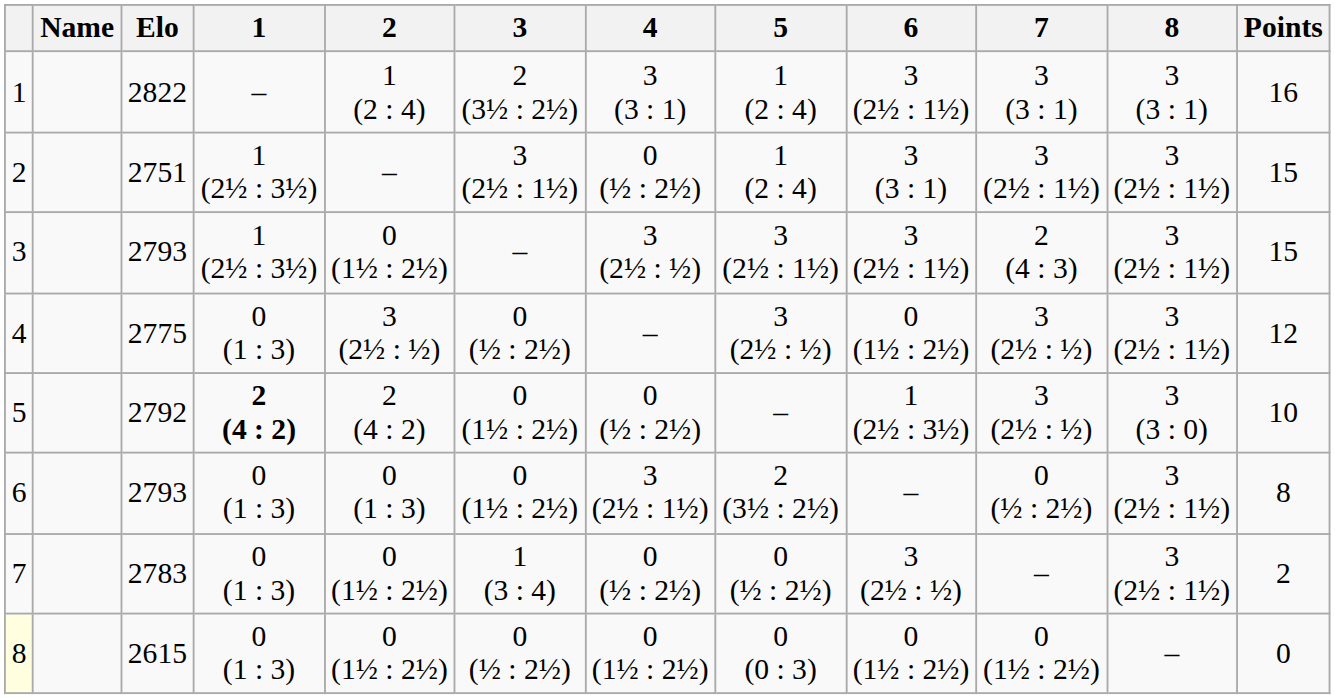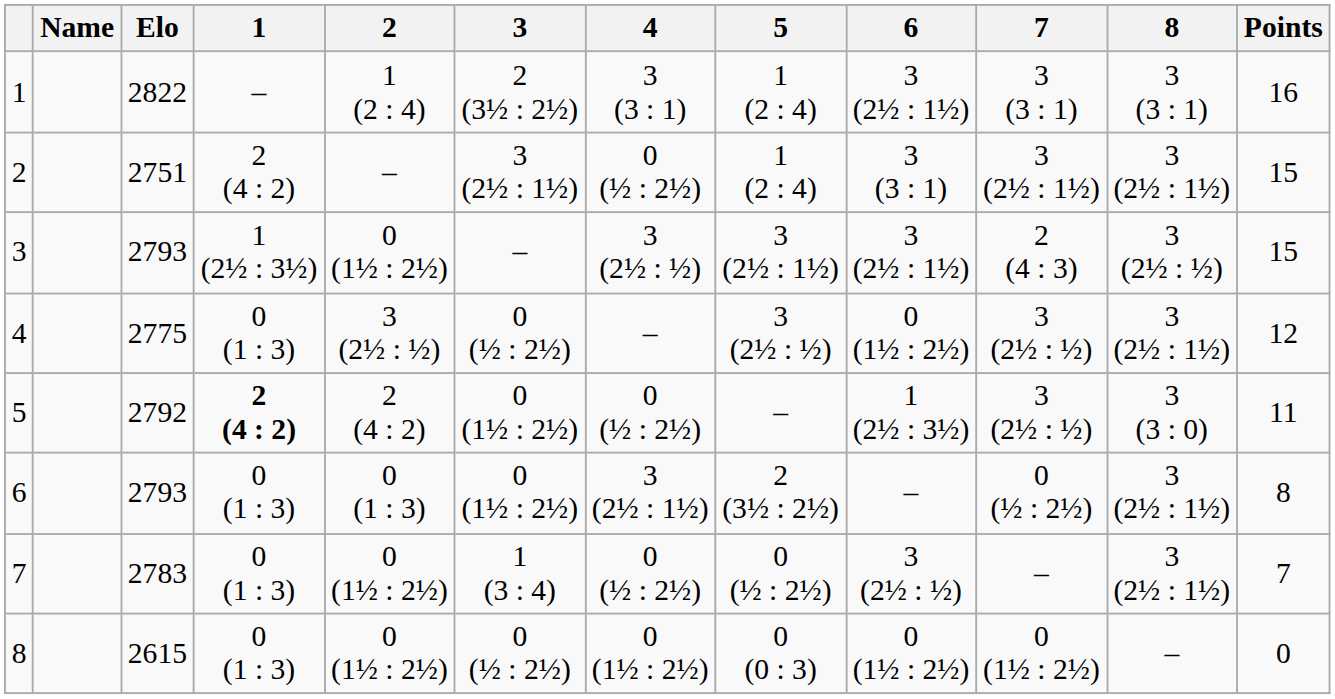(259, 171) 1 (2½ : 3½) -> (259, 171) 2 (4 : 2)
(1172, 252) 3 (2½ : 1½) -> (1172, 252) 3 (2½ : ½)
(1283, 412) 10 -> (1283, 412) 11
(1283, 573) 2 -> (1283, 573) 7
(19, 653) lightyellow background -> (19, 653) no background
